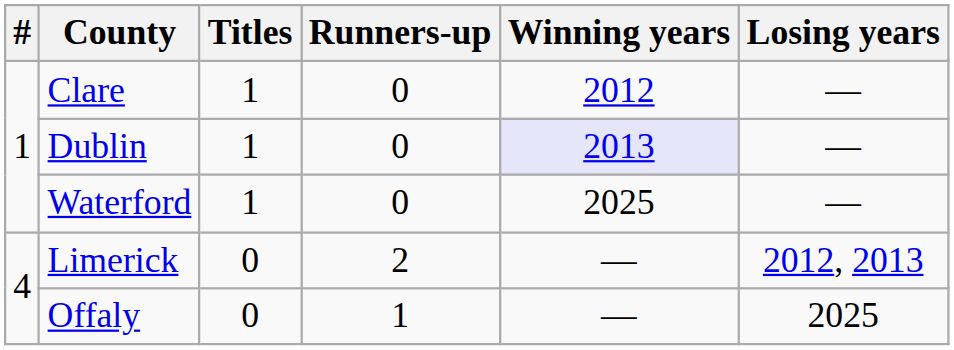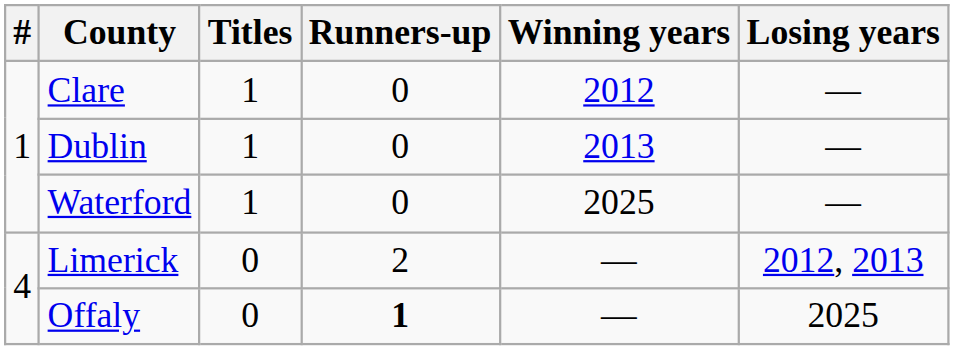(619, 145) lavender background -> (619, 145) no background
(400, 315) normal -> (400, 315) bold
